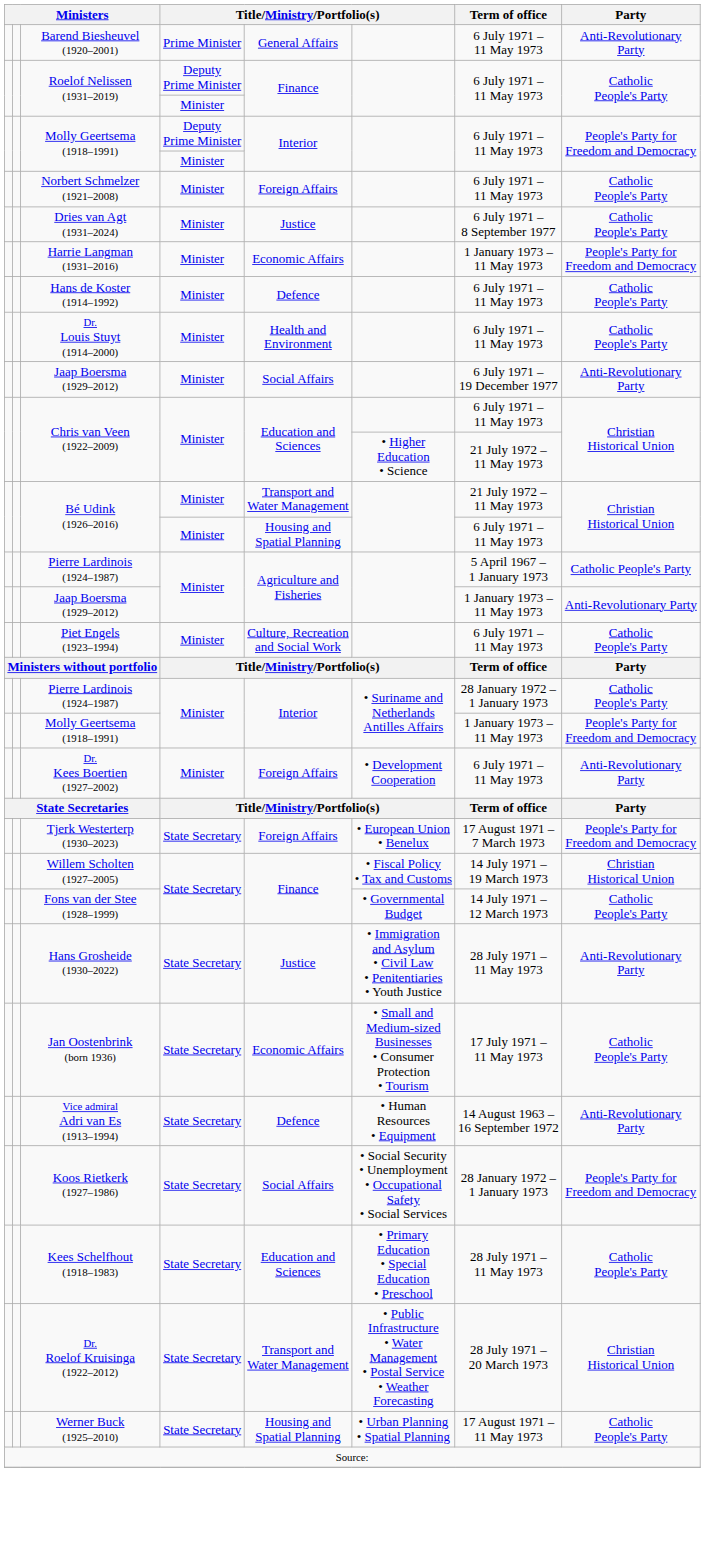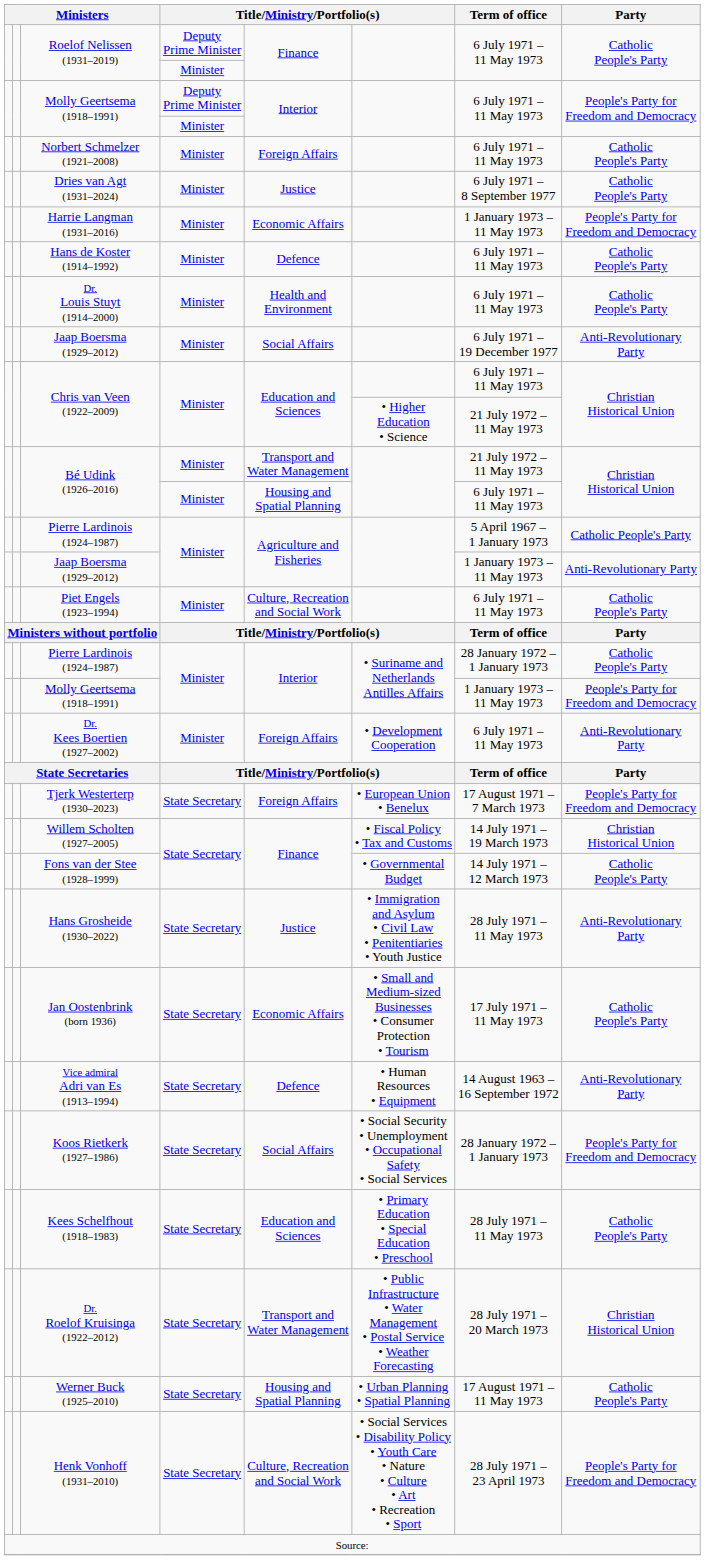- row: (90, 42)
+ row: (90, 1473)
